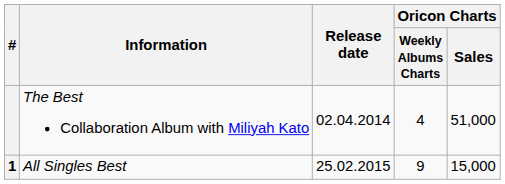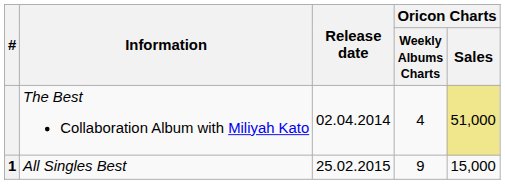(473, 120) no background -> (473, 120) khaki background
